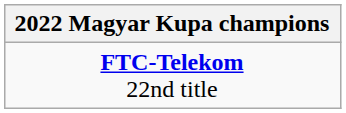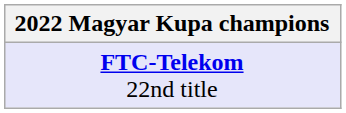(172, 75) no background -> (172, 75) lavender background
